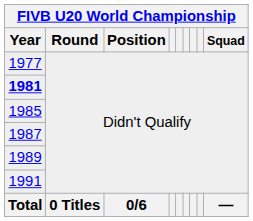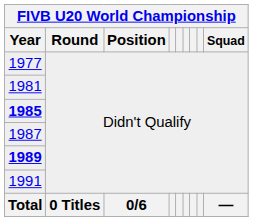(25, 87) bold -> (25, 87) normal
(25, 110) normal -> (25, 110) bold
(25, 157) normal -> (25, 157) bold
